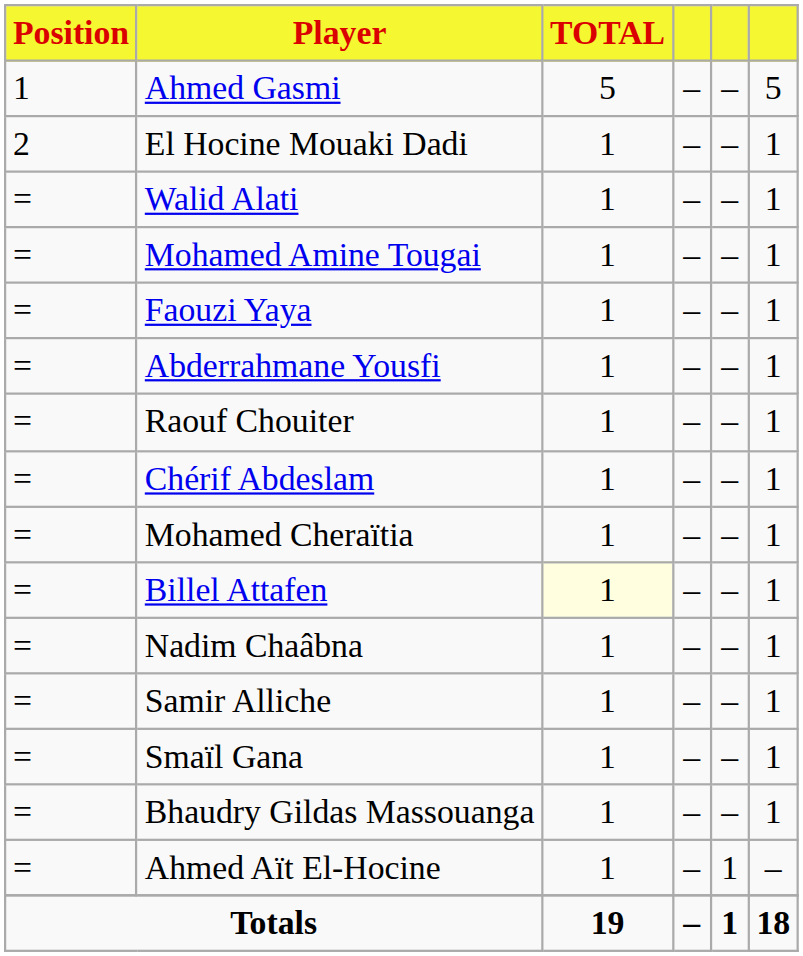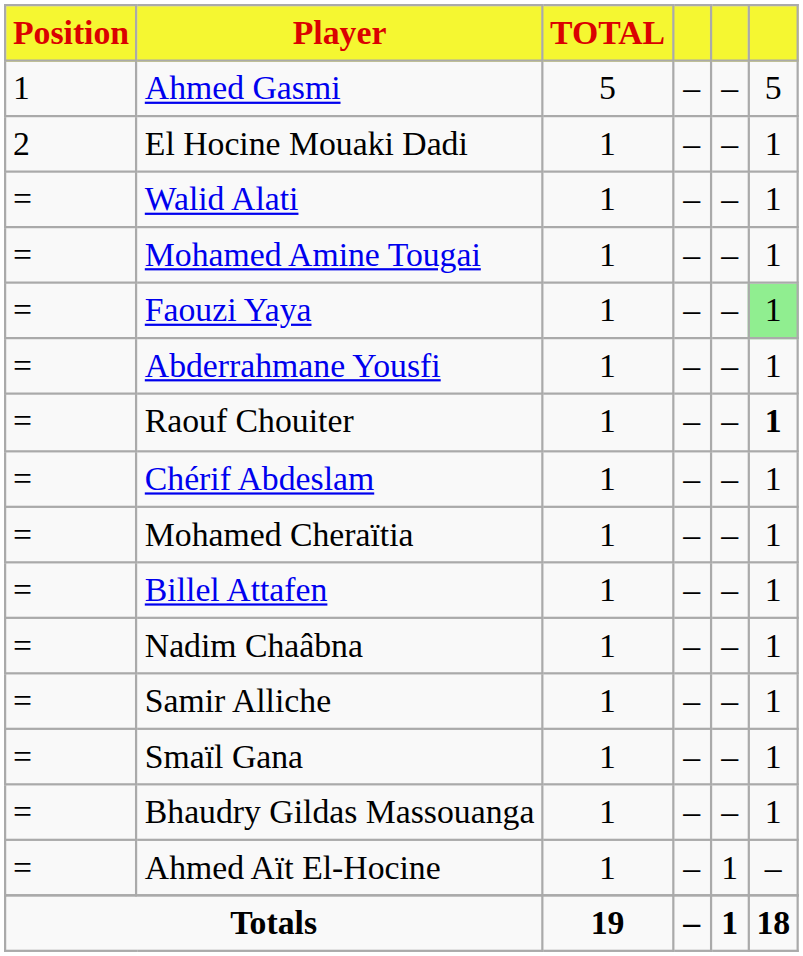(773, 310) no background -> (773, 310) lightgreen background
(773, 421) normal -> (773, 421) bold
(608, 588) lightyellow background -> (608, 588) no background
